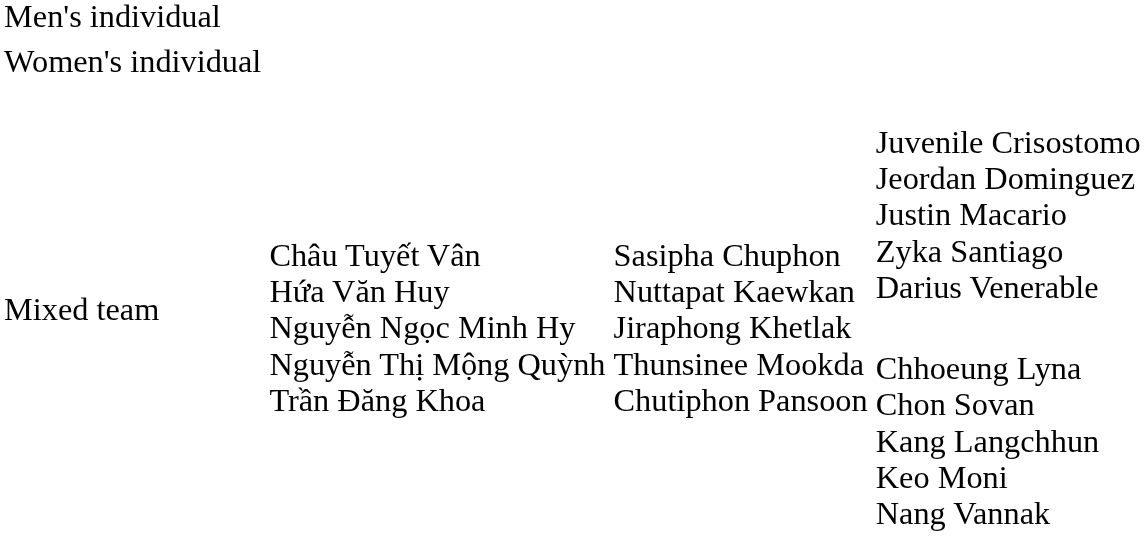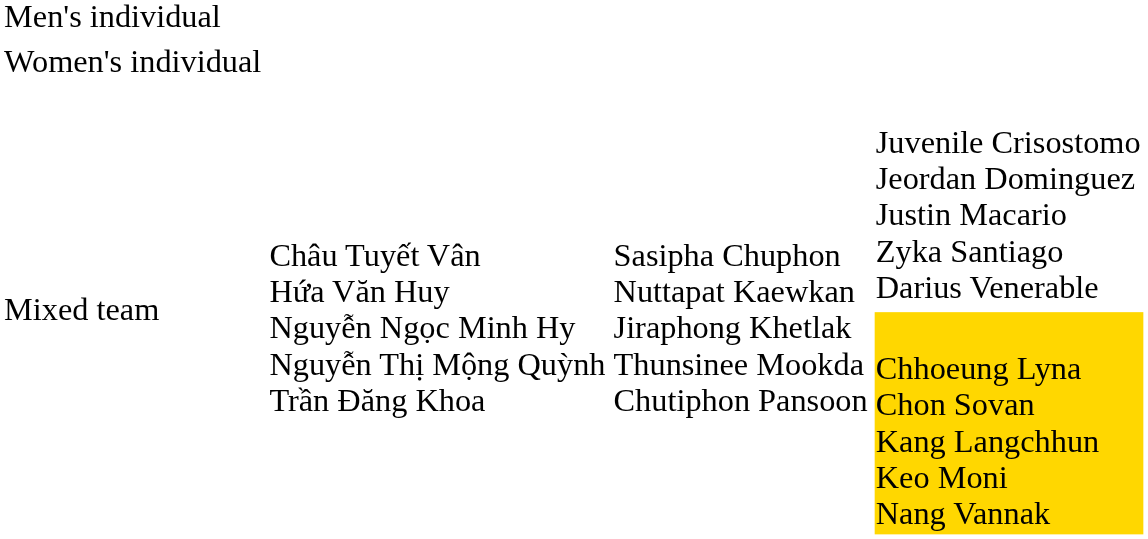(988, 440) no background -> (988, 440) gold background
